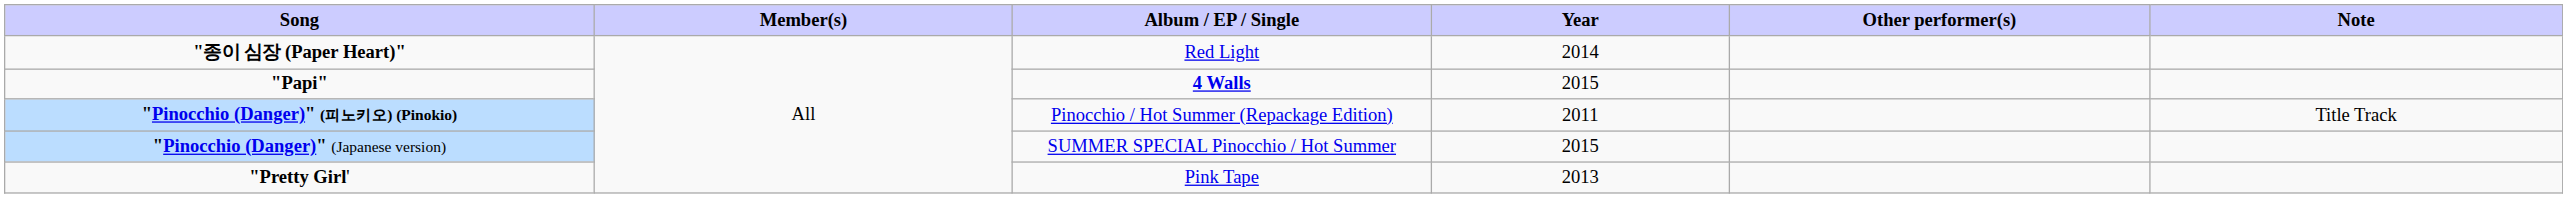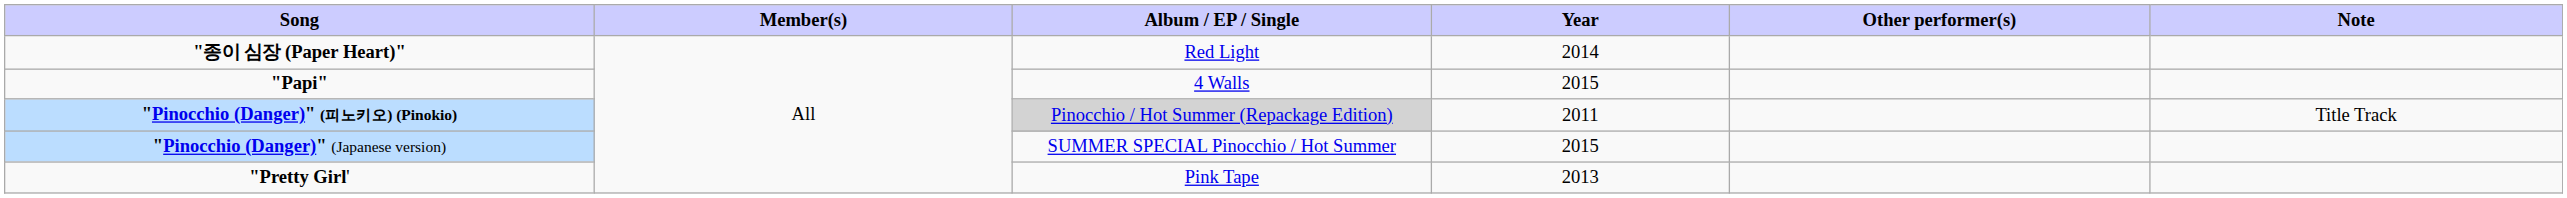(1222, 83) bold -> (1222, 83) normal
(1222, 114) no background -> (1222, 114) lightgrey background
